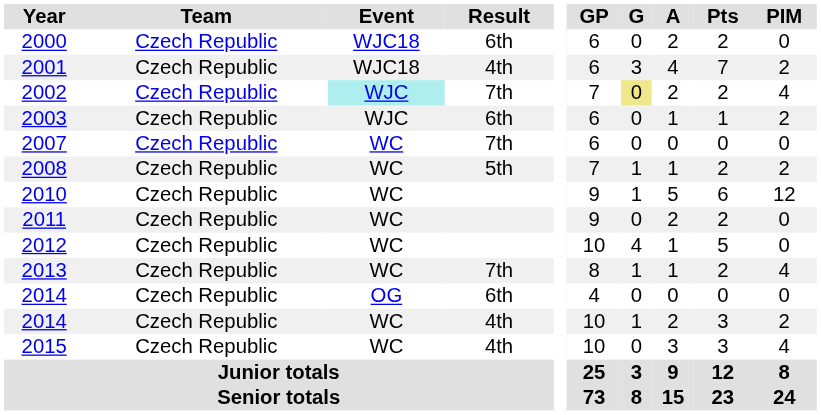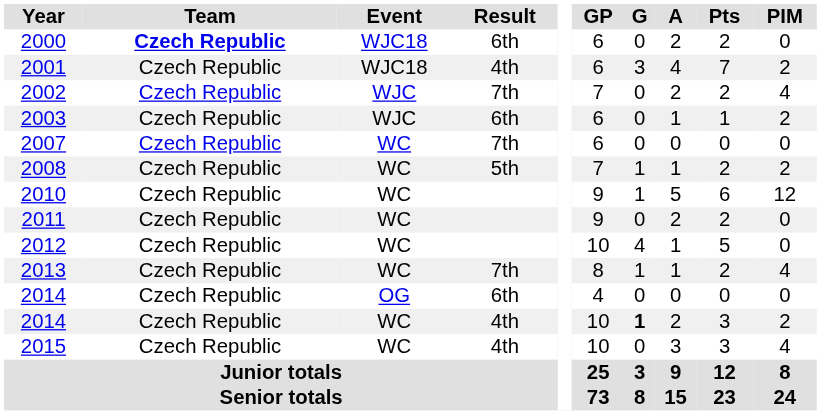(206, 41) normal -> (210, 41) bold
(386, 92) paleturquoise background -> (394, 92) no background
(636, 92) khaki background -> (640, 92) no background
(636, 321) normal -> (640, 321) bold
